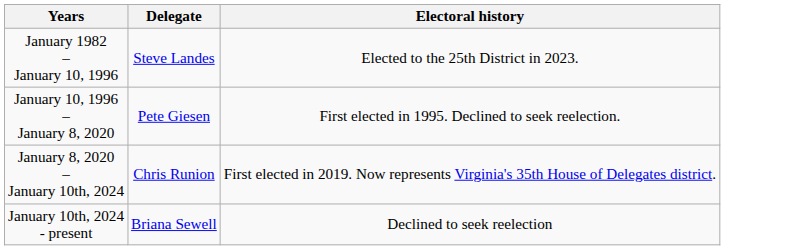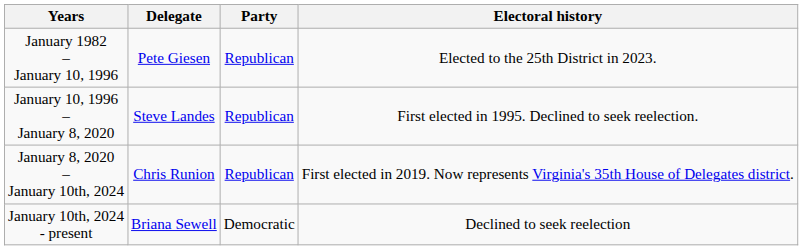+ column: (259, 16)
(174, 57) Steve Landes -> (174, 57) Pete Giesen
(174, 116) Pete Giesen -> (174, 116) Steve Landes
